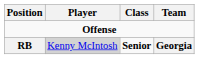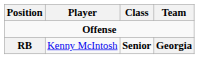(82, 45) lightgrey background -> (82, 45) no background
